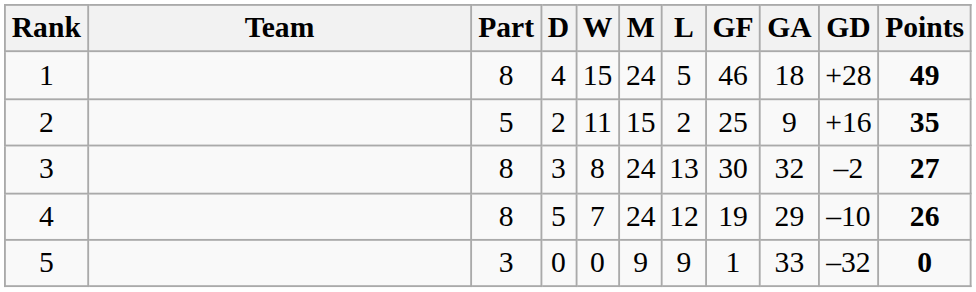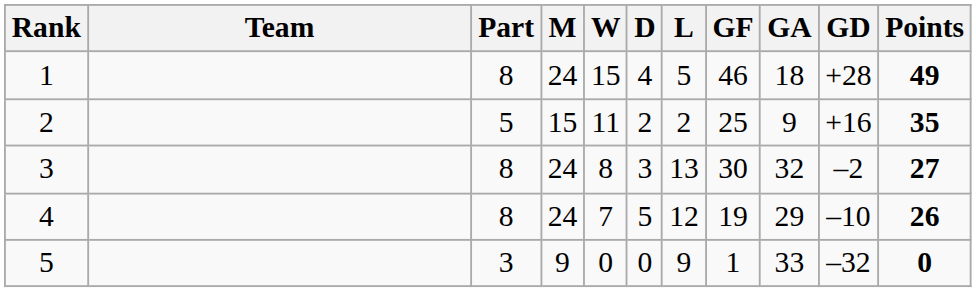columns swapped: (641, 27) <-> (558, 27)
